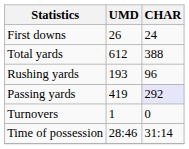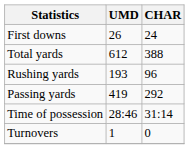(154, 94) lavender background -> (154, 94) no background
rows swapped: (33, 113) <-> (55, 133)
